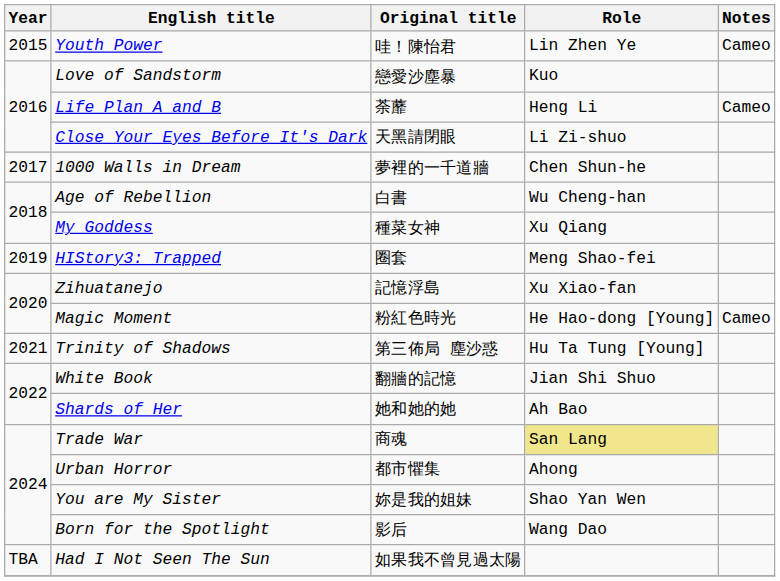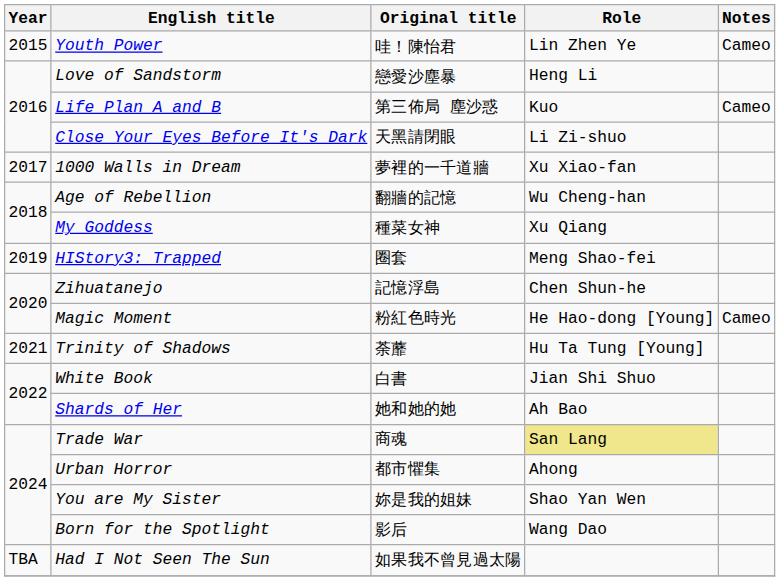(544, 76) Kuo -> (563, 76) Heng Li
(391, 107) 荼蘼 -> (437, 107) 第三佈局 塵沙惑
(563, 107) Heng Li -> (544, 107) Kuo
(588, 167) Chen Shun-he -> (583, 167) Xu Xiao-fan
(391, 198) 白書 -> (416, 198) 翻牆的記憶
(583, 288) Xu Xiao-fan -> (588, 288) Chen Shun-he
(437, 349) 第三佈局 塵沙惑 -> (391, 349) 荼蘼
(416, 379) 翻牆的記憶 -> (391, 379) 白書
